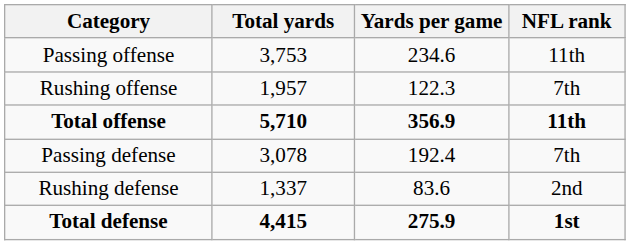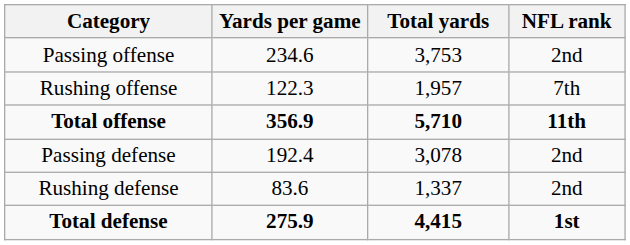columns swapped: (283, 21) <-> (432, 21)
(567, 54) 11th -> (567, 54) 2nd
(567, 155) 7th -> (567, 155) 2nd
